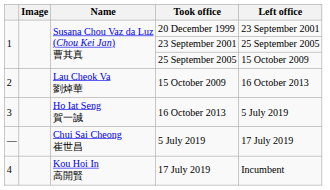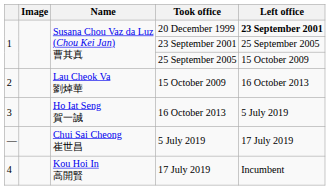(280, 28) normal -> (282, 28) bold
